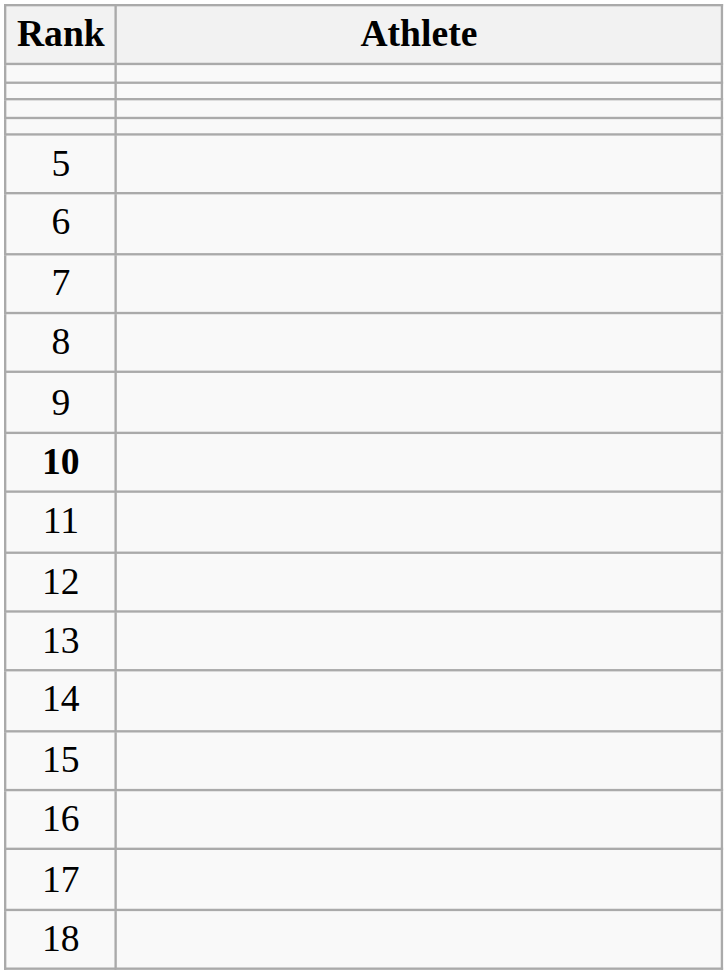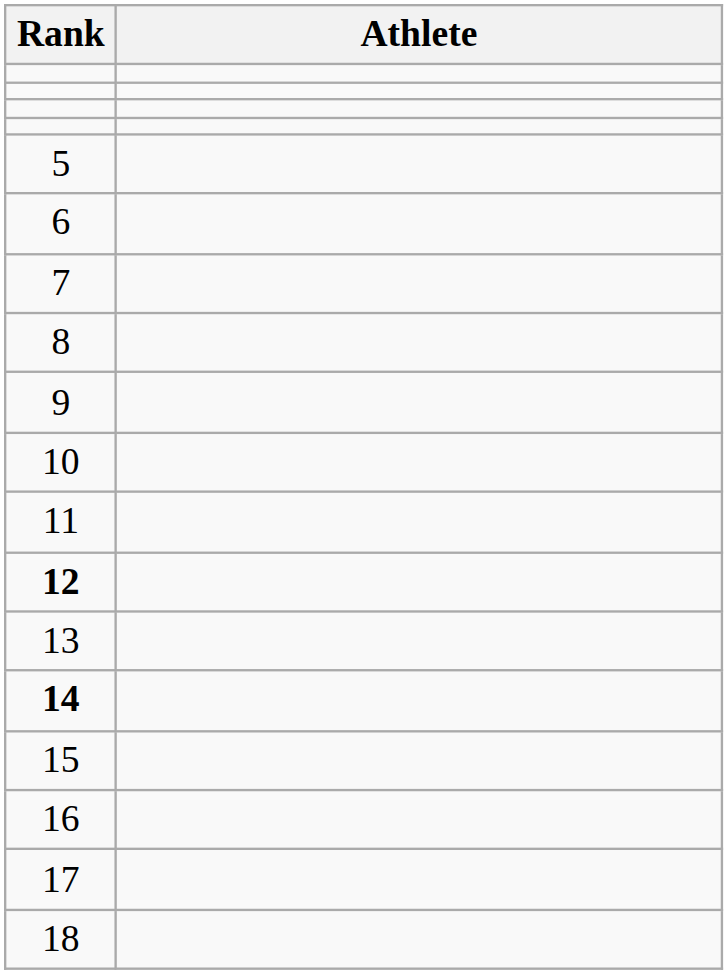(61, 461) bold -> (61, 461) normal
(61, 580) normal -> (61, 580) bold
(61, 699) normal -> (61, 699) bold
